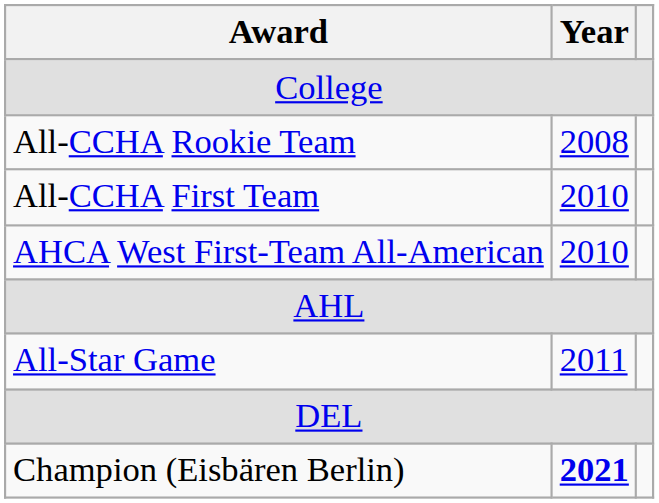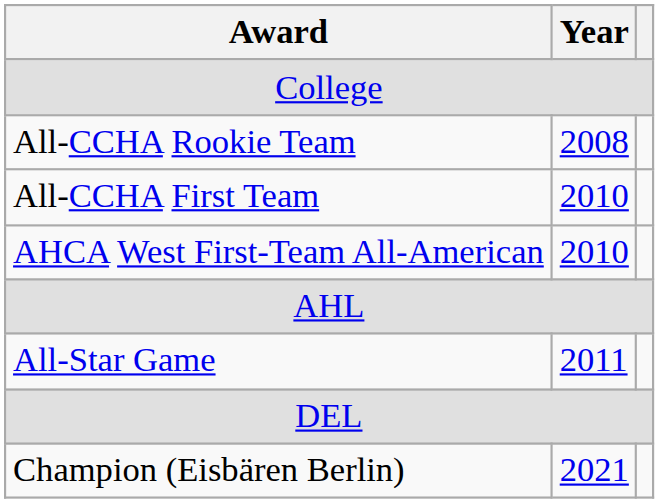(594, 470) bold -> (594, 470) normal
